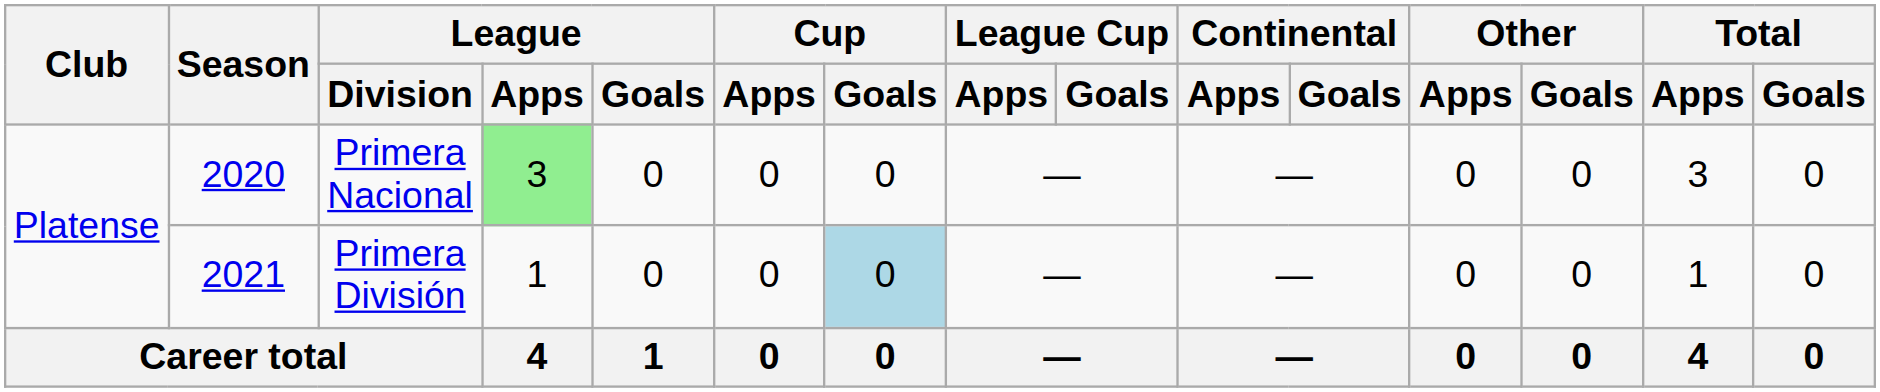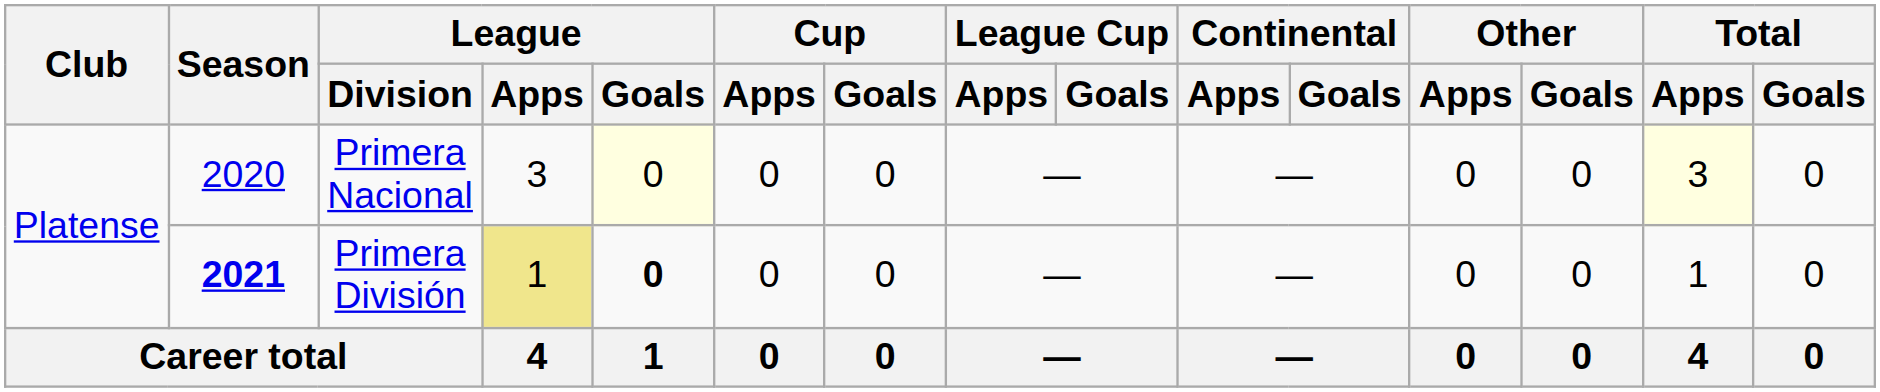(537, 174) lightgreen background -> (537, 174) no background
(653, 174) no background -> (653, 174) lightyellow background
(1698, 174) no background -> (1698, 174) lightyellow background
(243, 275) normal -> (243, 275) bold
(537, 275) no background -> (537, 275) khaki background
(653, 275) normal -> (653, 275) bold
(885, 275) lightblue background -> (885, 275) no background
